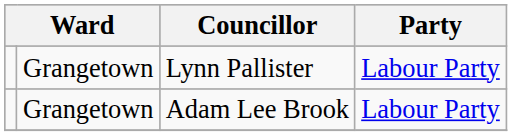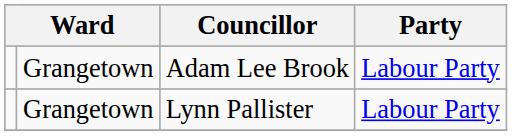rows swapped: (257, 109) <-> (239, 67)
